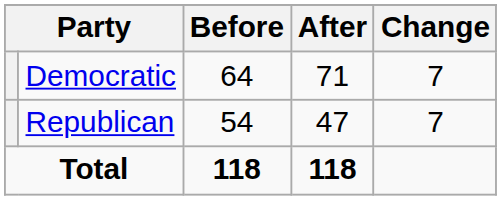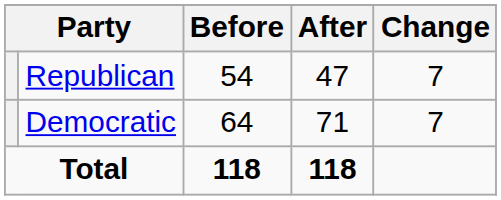rows swapped: (101, 75) <-> (100, 122)
